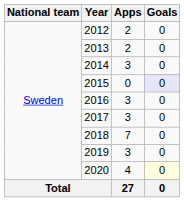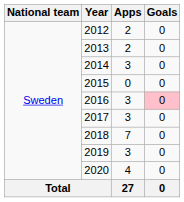(162, 83) lavender background -> (162, 83) no background
(162, 100) no background -> (162, 100) pink background
(162, 170) lightyellow background -> (162, 170) no background
